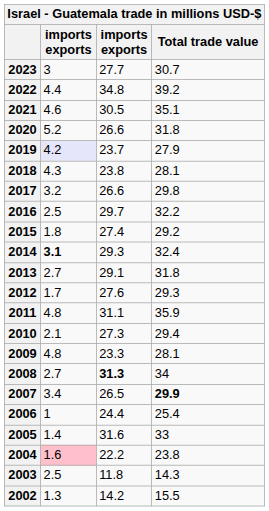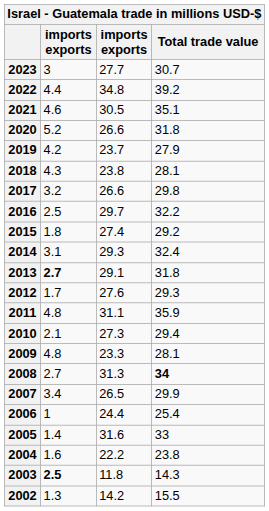(52, 150) lavender background -> (52, 150) no background
(52, 252) bold -> (52, 252) normal
(52, 272) normal -> (52, 272) bold
(112, 374) bold -> (112, 374) normal
(162, 374) normal -> (162, 374) bold
(167, 394) bold -> (167, 394) normal
(52, 455) pink background -> (52, 455) no background
(52, 475) normal -> (52, 475) bold
